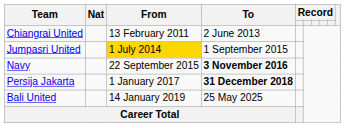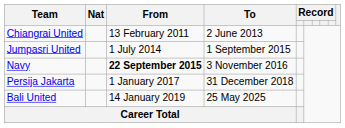(135, 49) gold background -> (135, 49) no background
(154, 66) normal -> (155, 66) bold
(246, 66) bold -> (247, 66) normal
(248, 82) bold -> (250, 82) normal
